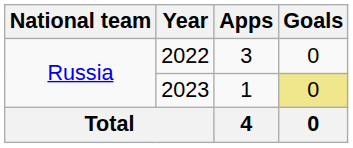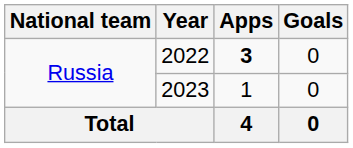(246, 55) normal -> (246, 55) bold
(313, 90) khaki background -> (313, 90) no background
